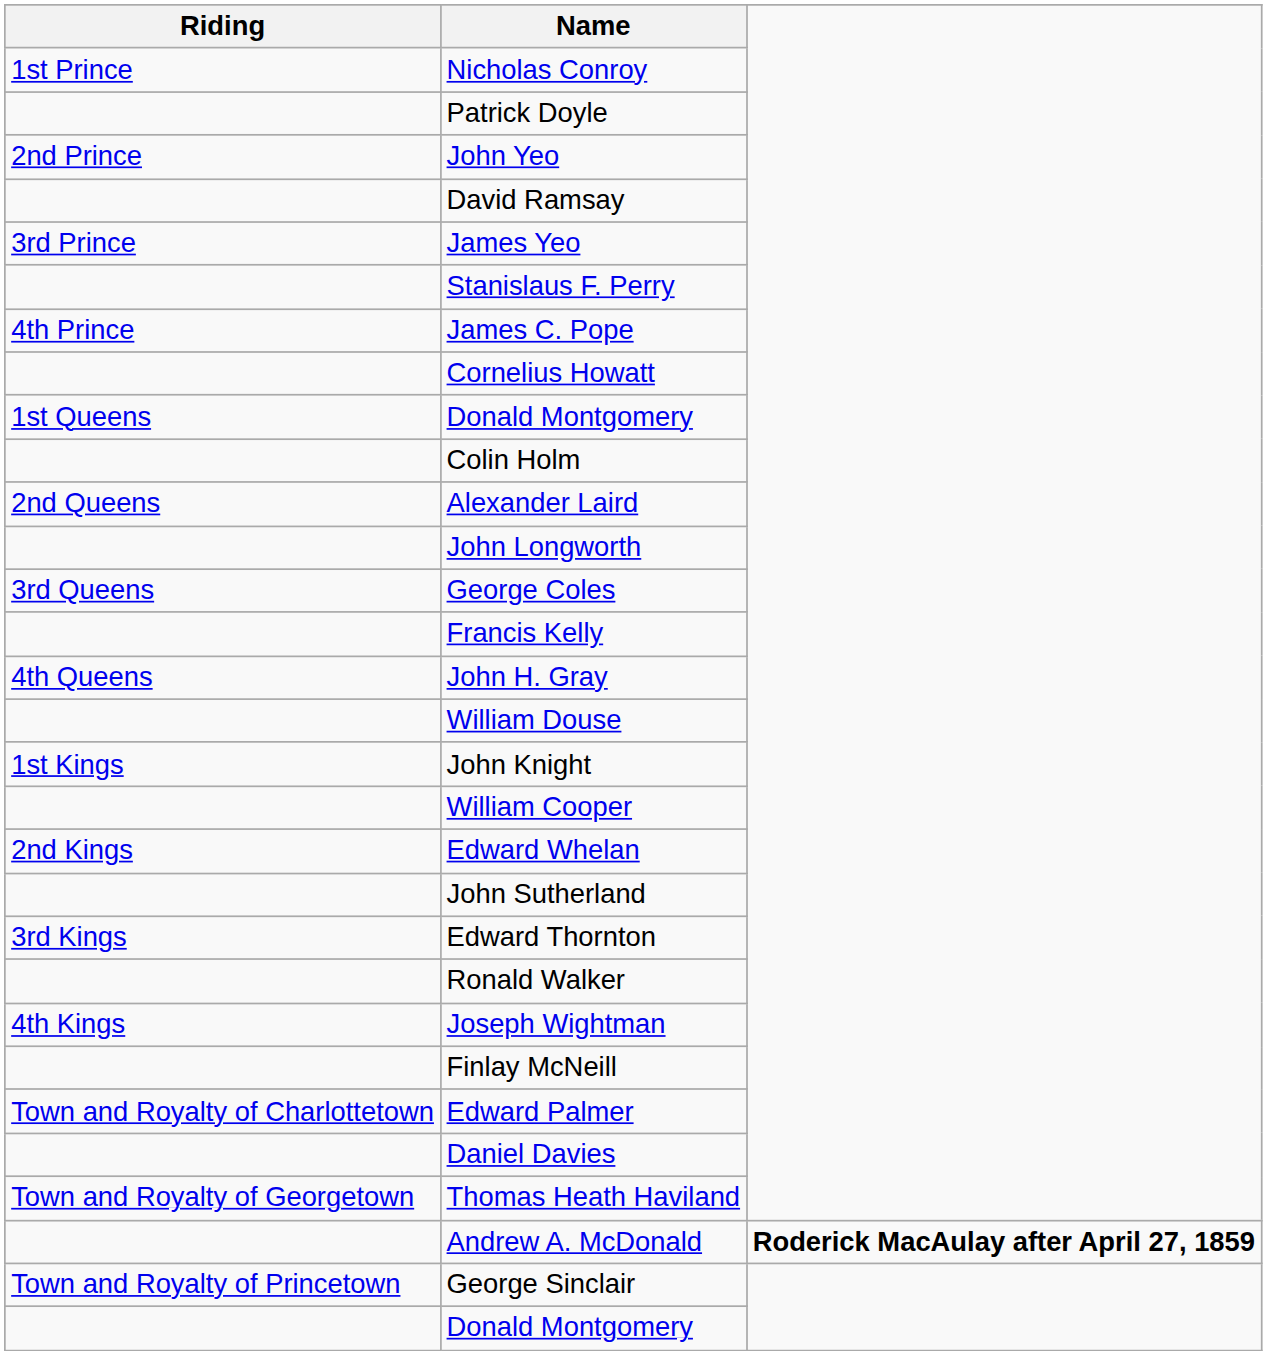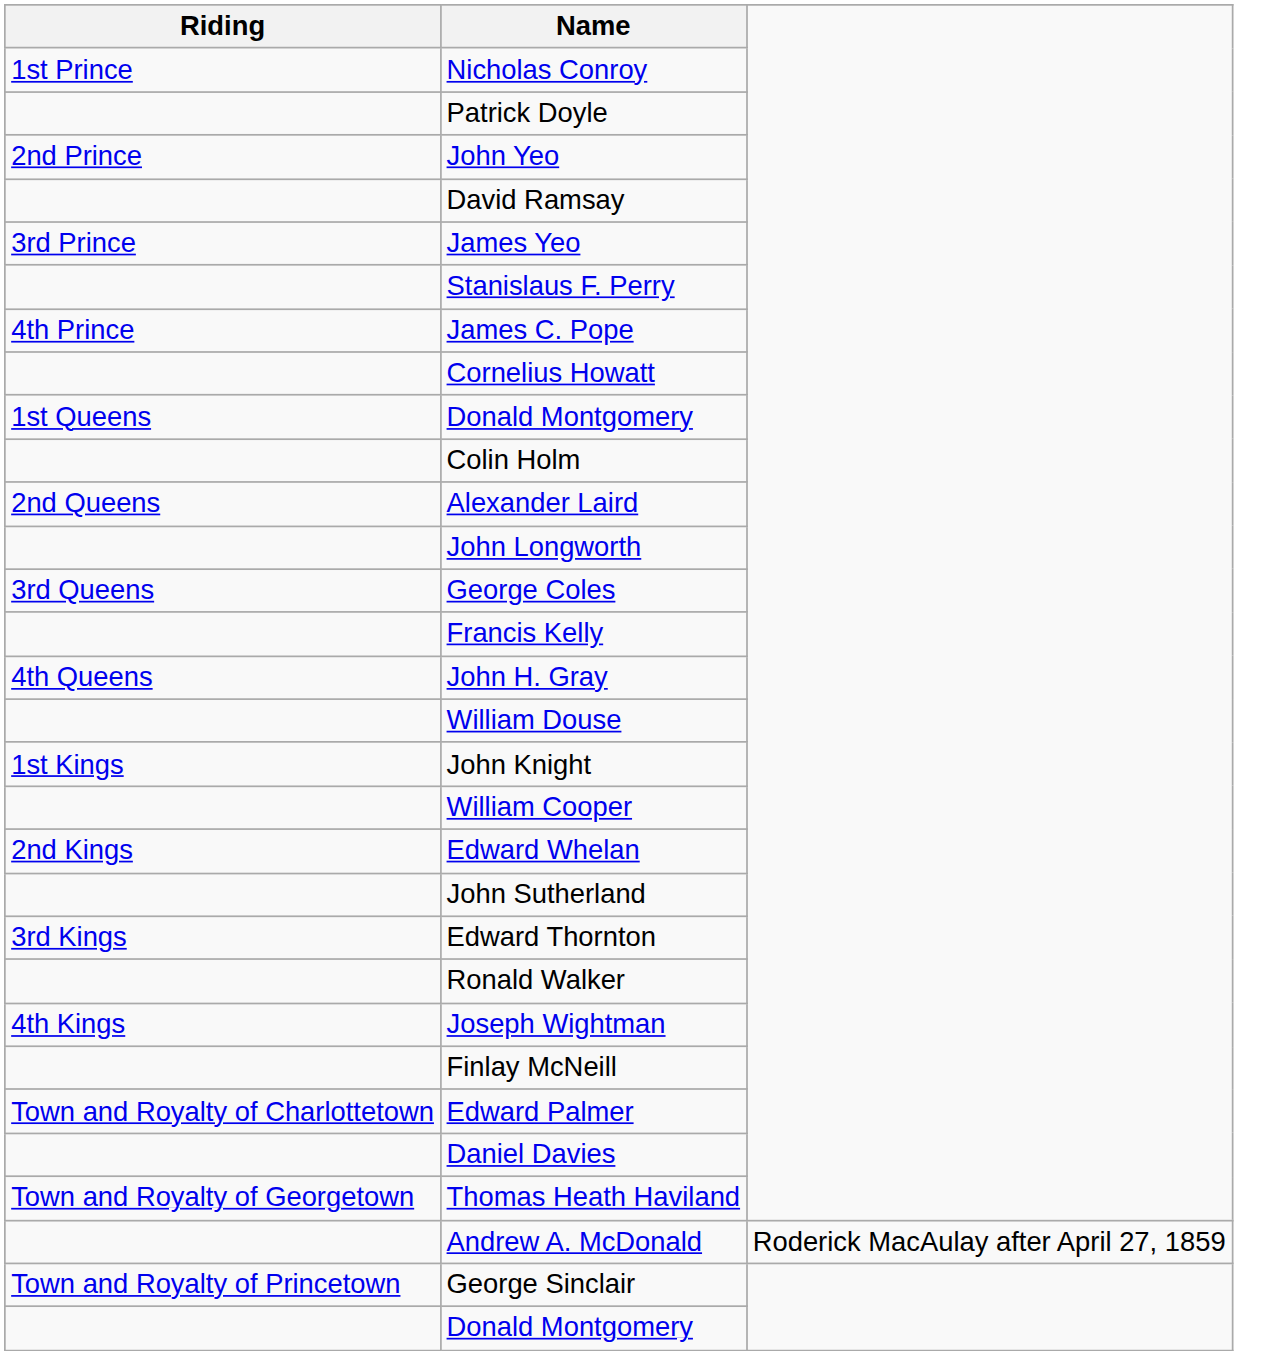(1004, 1241) bold -> (989, 1241) normal
